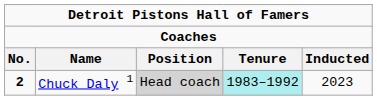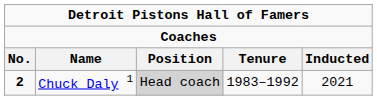(263, 83) paleturquoise background -> (263, 83) no background
(337, 83) 2023 -> (337, 83) 2021
